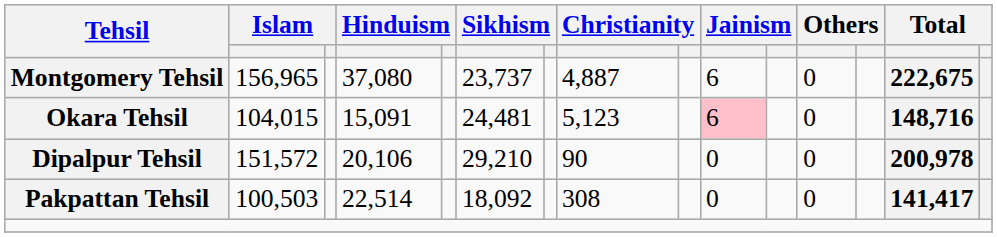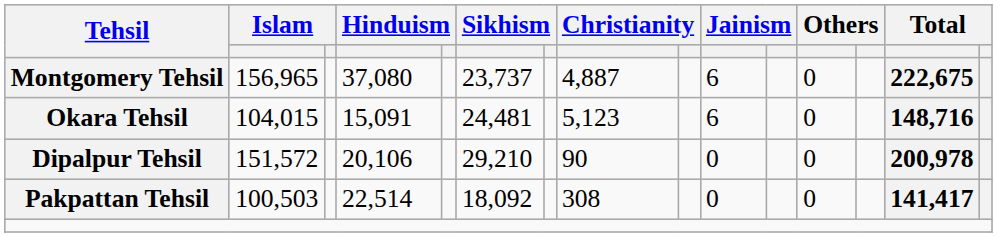(712, 117) pink background -> (712, 117) no background
